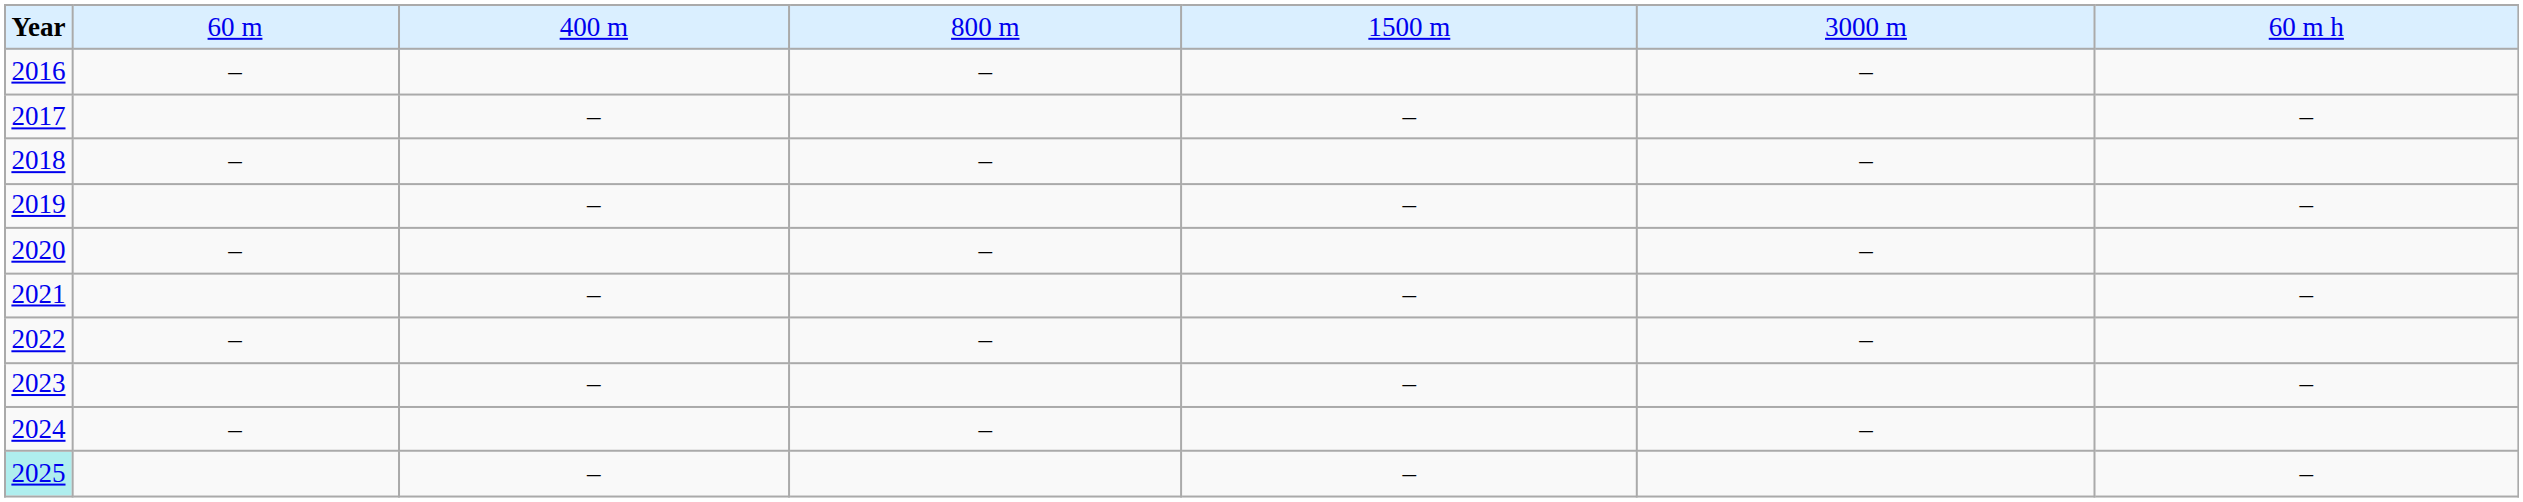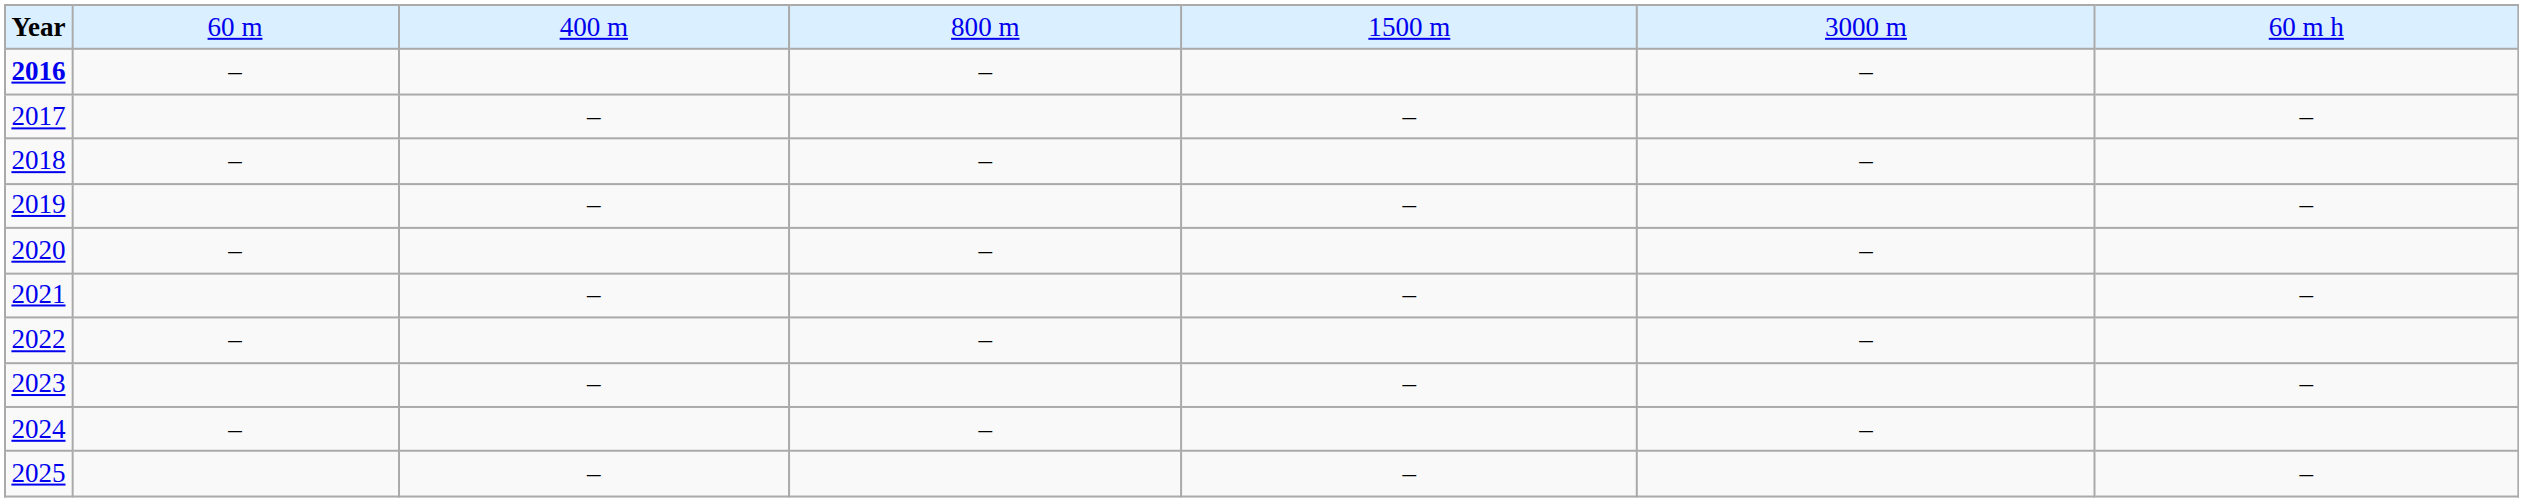(38, 71) normal -> (38, 71) bold
(38, 472) paleturquoise background -> (38, 472) no background
